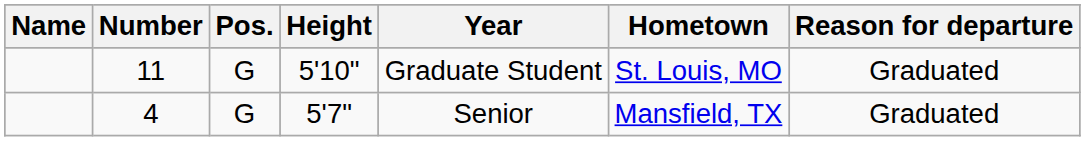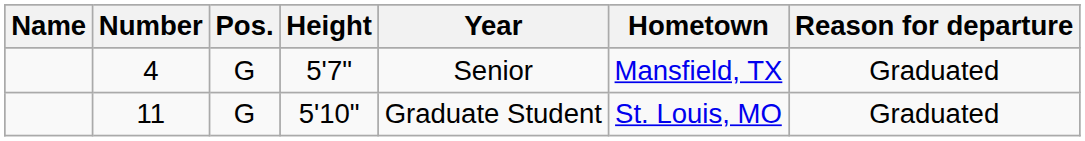rows swapped: (151, 113) <-> (151, 69)
